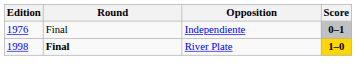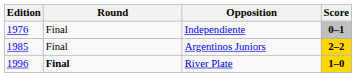+ row: (225, 47)
(18, 47) 1998 -> (18, 64) 1996
